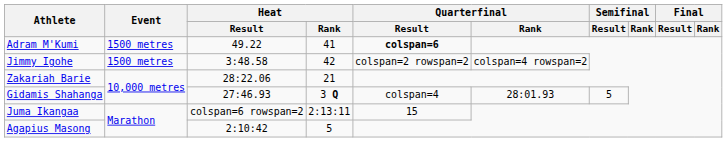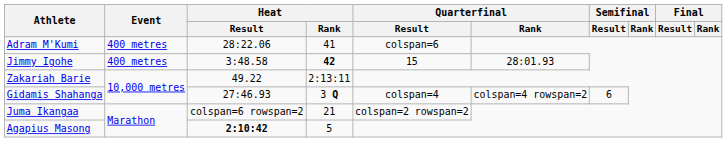(140, 45) 1500 metres -> (137, 45) 400 metres
(247, 45) 49.22 -> (247, 45) 28:22.06
(412, 45) bold -> (412, 45) normal
(140, 62) 1500 metres -> (137, 62) 400 metres
(329, 62) normal -> (329, 62) bold
(412, 62) colspan=2 rowspan=2 -> (412, 62) 15
(530, 62) colspan=4 rowspan=2 -> (530, 62) 28:01.93
(247, 78) 28:22.06 -> (247, 78) 49.22
(329, 78) 21 -> (329, 78) 2:13:11
(530, 95) 28:01.93 -> (530, 95) colspan=4 rowspan=2
(609, 95) 5 -> (609, 95) 6
(329, 112) 2:13:11 -> (329, 112) 21
(412, 112) 15 -> (412, 112) colspan=2 rowspan=2
(247, 128) normal -> (247, 128) bold
